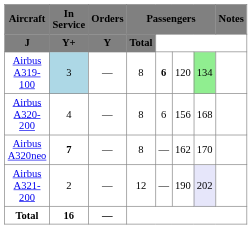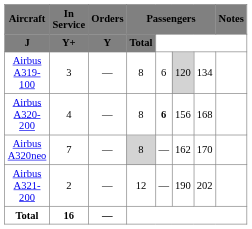(69, 72) lightblue background -> (69, 72) no background
(164, 72) bold -> (164, 72) normal
(183, 72) no background -> (183, 72) lightgrey background
(205, 72) lightgreen background -> (205, 72) no background
(164, 114) normal -> (164, 114) bold
(69, 150) bold -> (69, 150) normal
(141, 150) no background -> (141, 150) lightgrey background
(205, 185) lavender background -> (205, 185) no background
